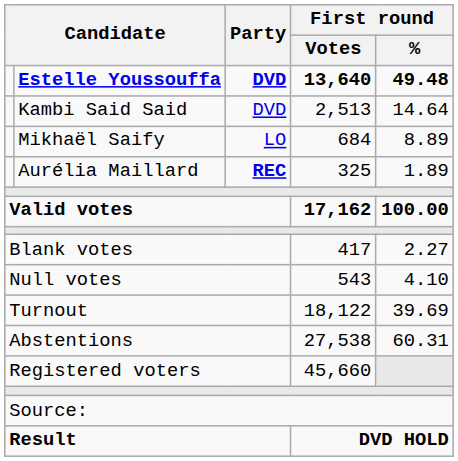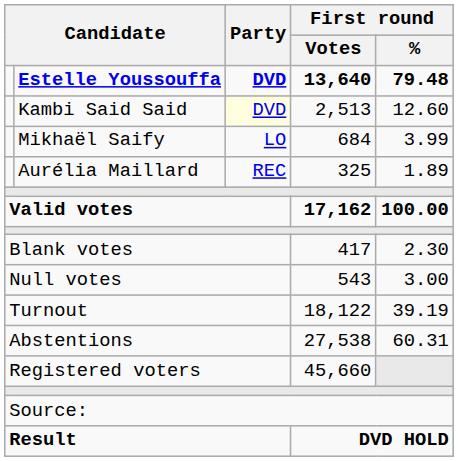(421, 81) 49.48 -> (421, 81) 79.48
(269, 111) no background -> (269, 111) lightyellow background
(421, 111) 14.64 -> (421, 111) 12.60
(426, 141) 8.89 -> (426, 141) 3.99
(269, 172) bold -> (269, 172) normal
(426, 250) 2.27 -> (426, 250) 2.30
(426, 281) 4.10 -> (426, 281) 3.00
(421, 311) 39.69 -> (421, 311) 39.19
